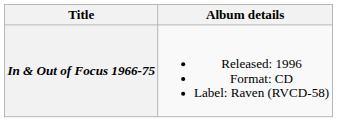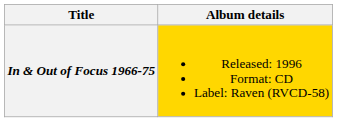(245, 78) no background -> (245, 78) gold background
